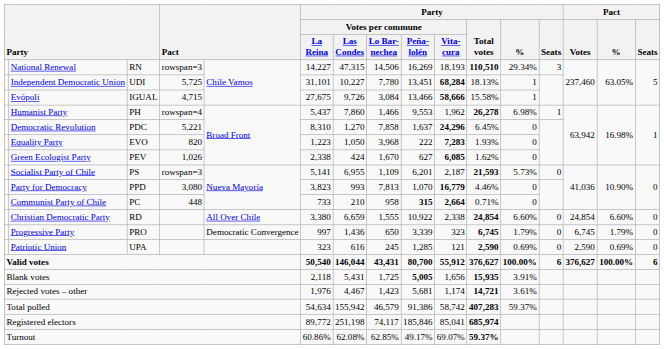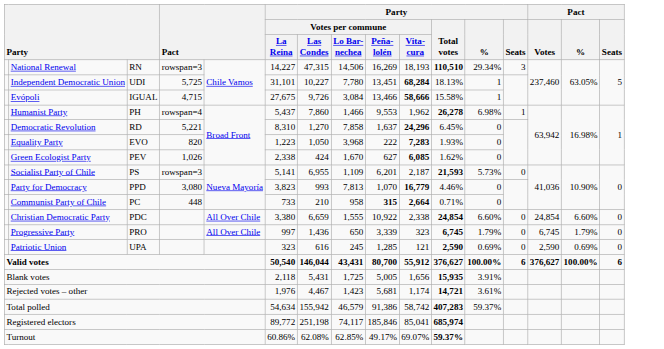(138, 127) PDC -> (136, 127) RD
(136, 217) RD -> (138, 217) PDC
(252, 232) Democratic Convergence -> (233, 232) All Over Chile
(422, 277) bold -> (387, 277) normal
